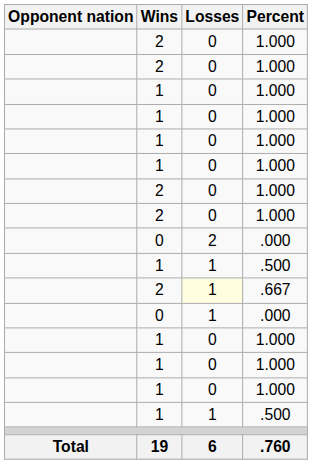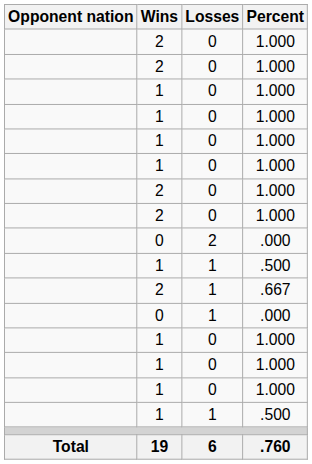(212, 290) lightyellow background -> (212, 290) no background
